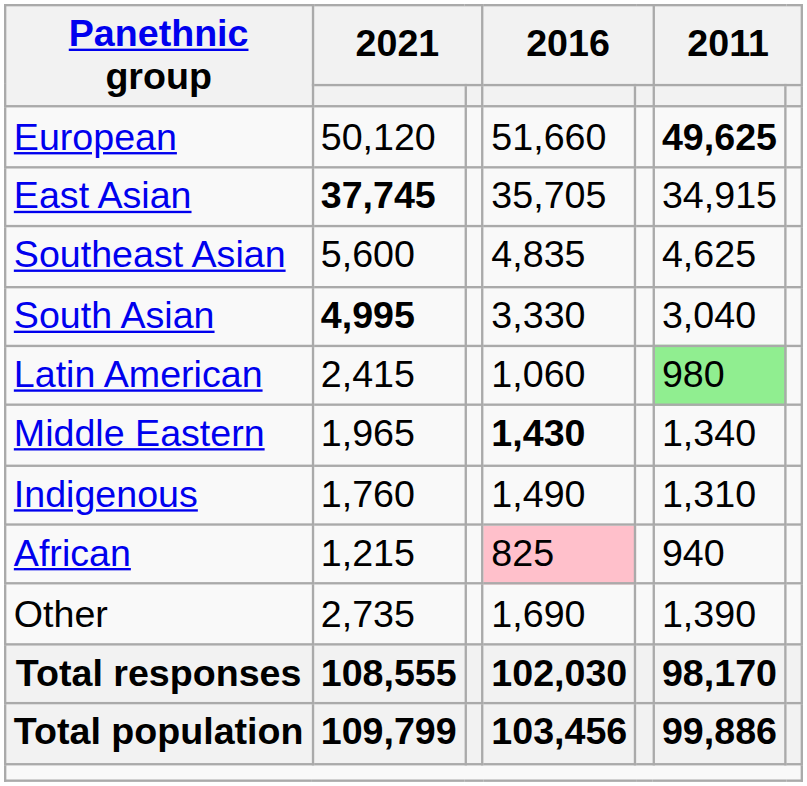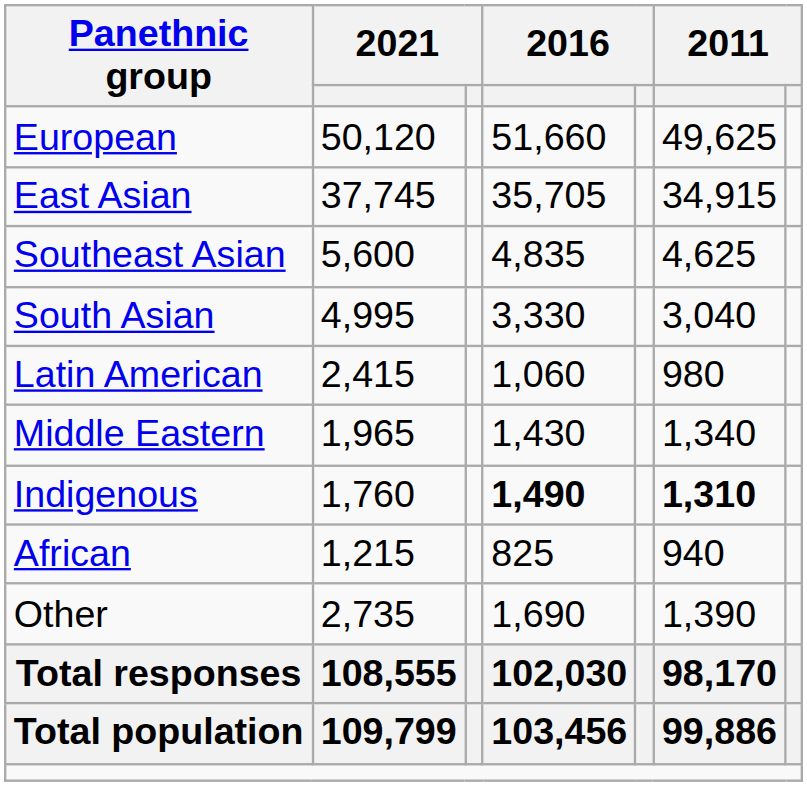(719, 136) bold -> (719, 136) normal
(378, 195) bold -> (378, 195) normal
(368, 315) bold -> (368, 315) normal
(693, 374) lightgreen background -> (693, 374) no background
(538, 434) bold -> (538, 434) normal
(538, 494) normal -> (538, 494) bold
(709, 494) normal -> (709, 494) bold
(523, 553) pink background -> (523, 553) no background
